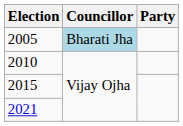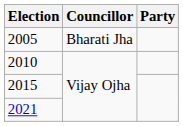(99, 39) lightblue background -> (99, 39) no background
